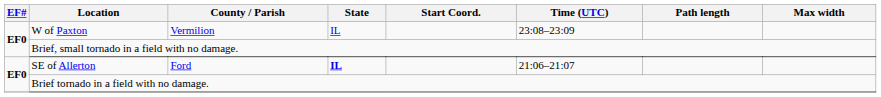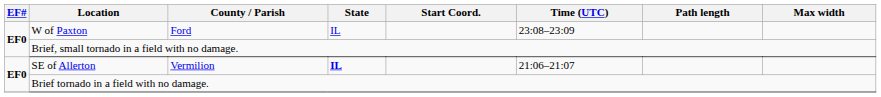(192, 30) Vermilion -> (181, 30) Ford
(181, 65) Ford -> (192, 65) Vermilion
